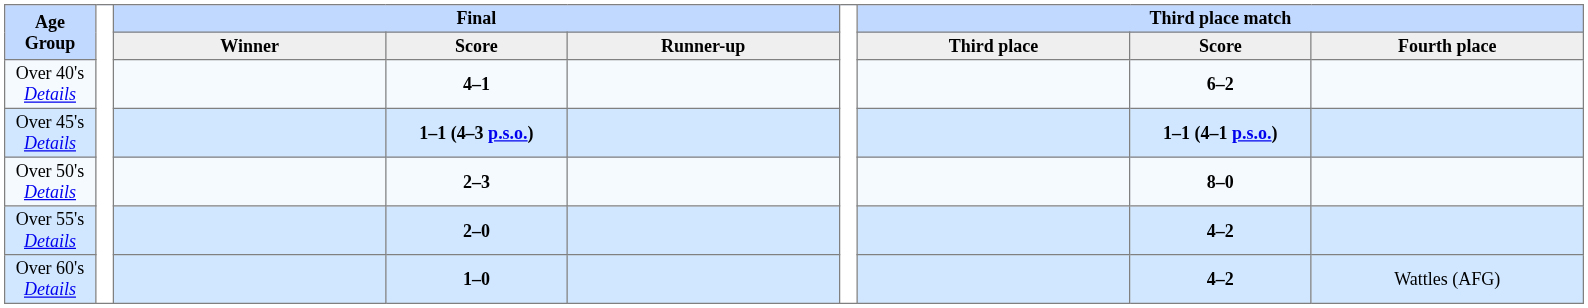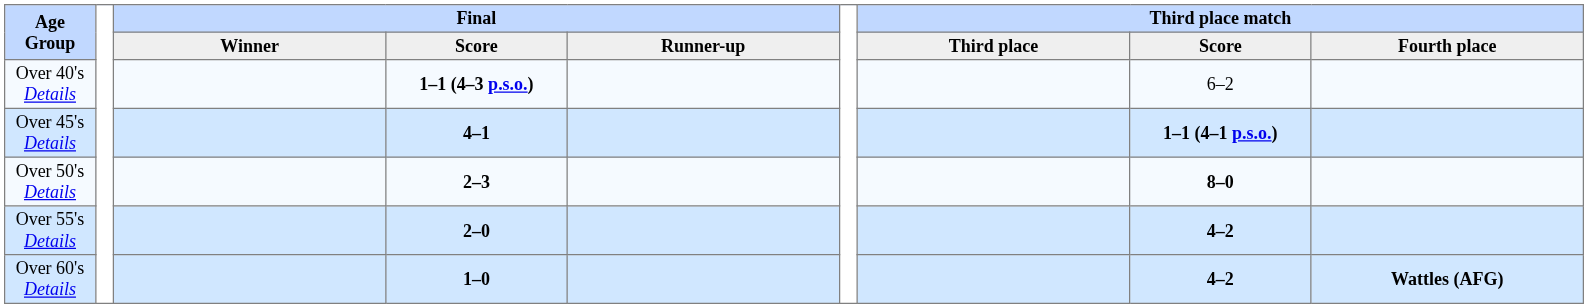(476, 83) 4–1 -> (476, 83) 1–1 (4–3 p.s.o.)
(1220, 83) bold -> (1220, 83) normal
(476, 132) 1–1 (4–3 p.s.o.) -> (476, 132) 4–1
(1447, 278) normal -> (1447, 278) bold
